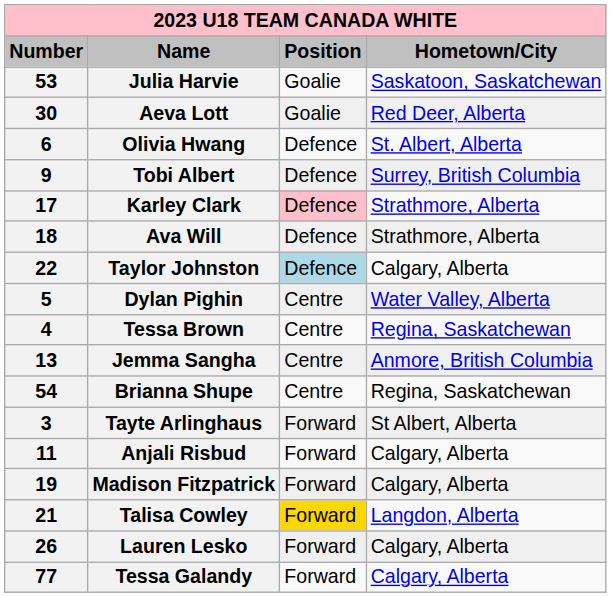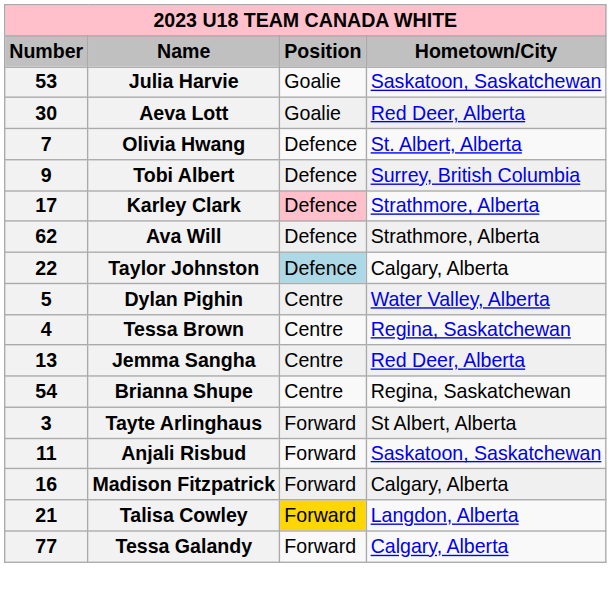(46, 144) 6 -> (46, 144) 7
(46, 237) 18 -> (46, 237) 62
(482, 361) Anmore, British Columbia -> (448, 361) Red Deer, Alberta
(440, 454) Calgary, Alberta -> (486, 454) Saskatoon, Saskatchewan
(46, 485) 19 -> (46, 485) 16
- row: (184, 547)
